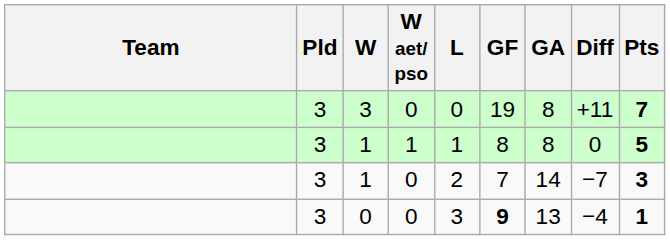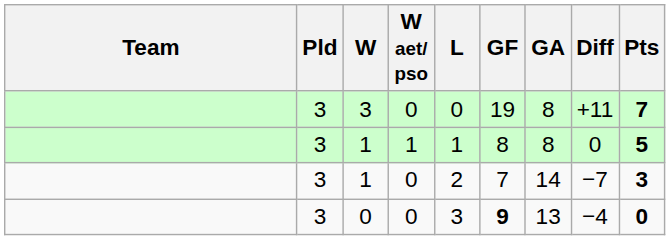(642, 216) 1 -> (642, 216) 0
